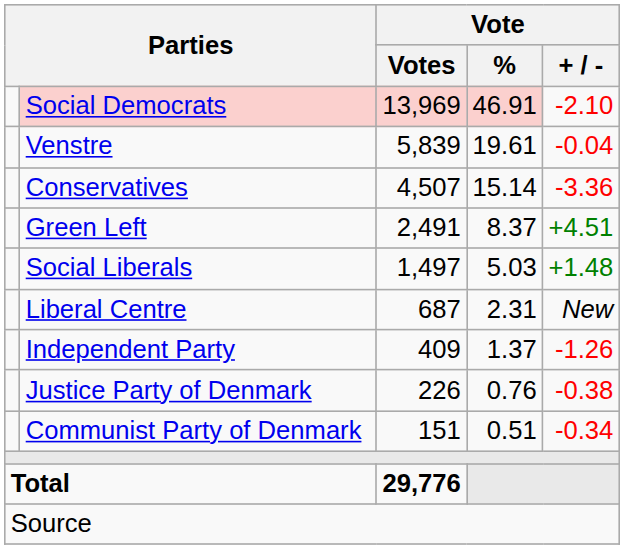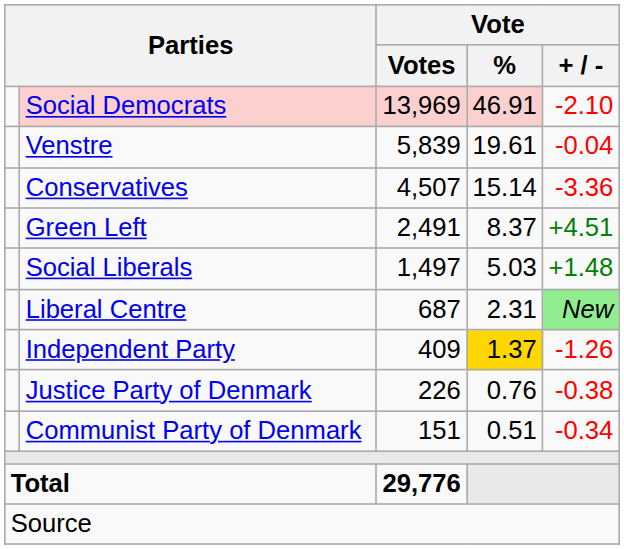(588, 308) no background -> (588, 308) lightgreen background
(512, 349) no background -> (512, 349) gold background
